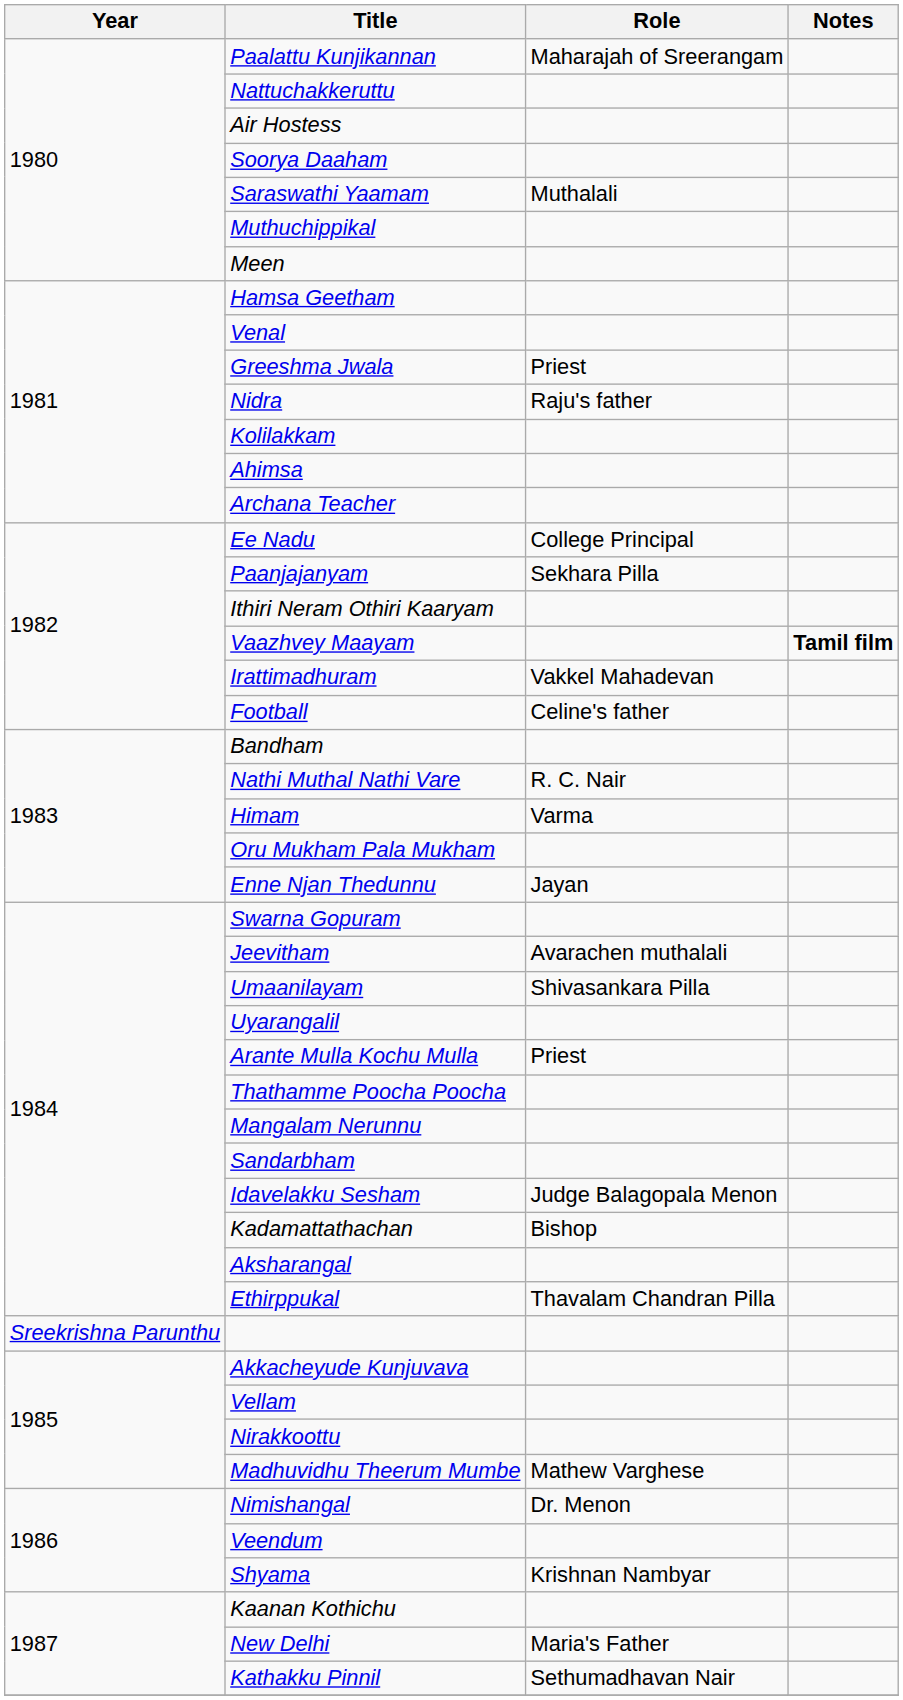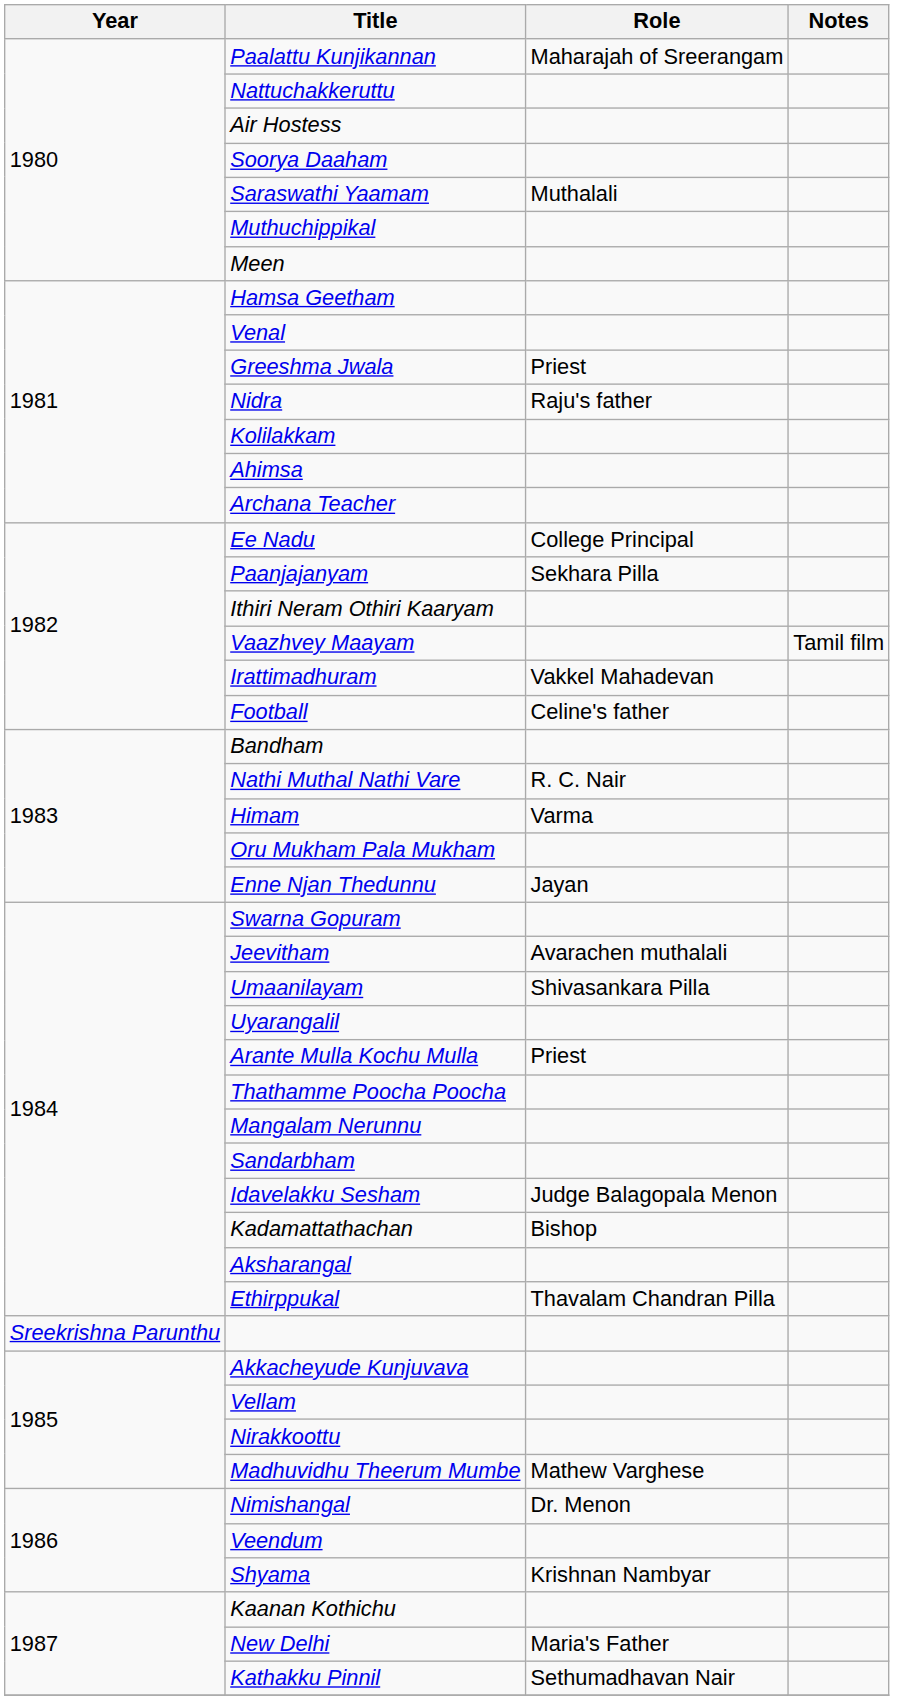(843, 642) bold -> (839, 642) normal
